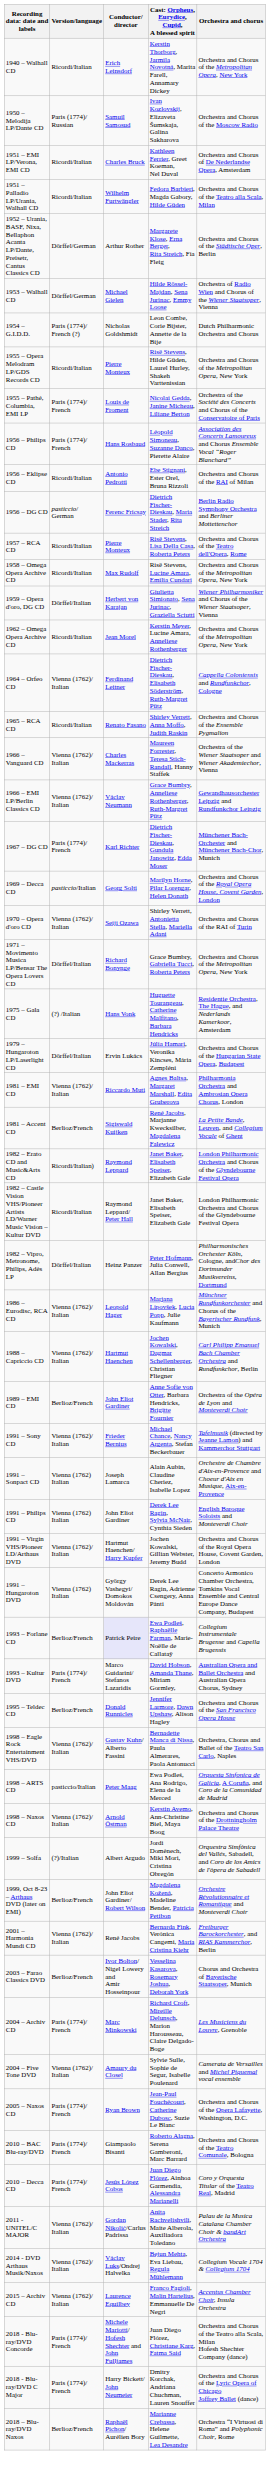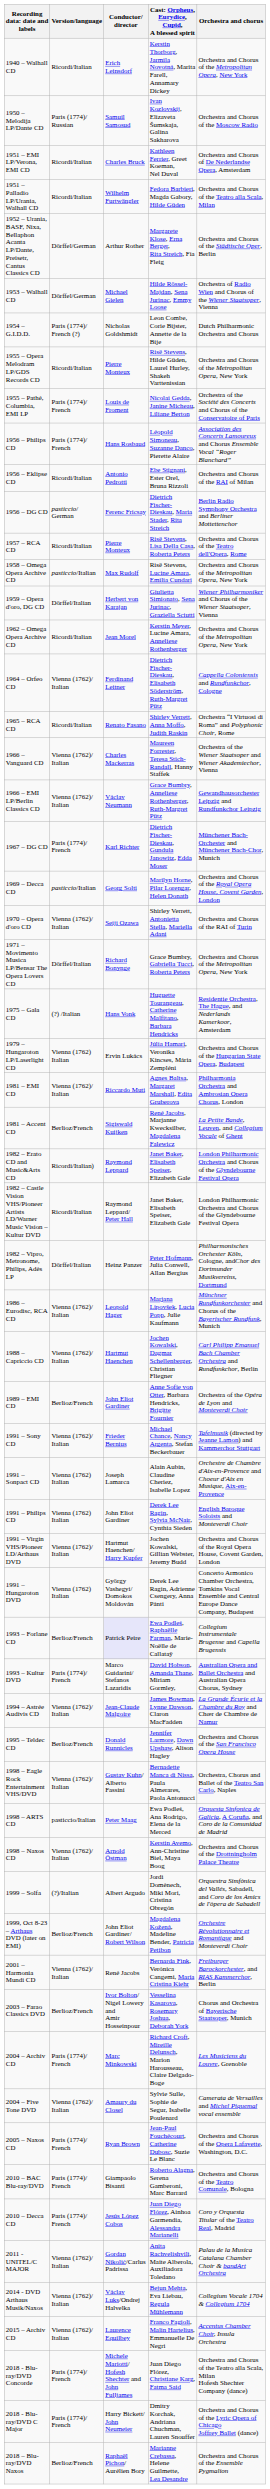(72, 572) Ricordi/Italian -> (74, 572) pasticcio/Italian
(228, 724) Orchestra and Chorus of the Ensemble Pygmalion -> (231, 724) Orchestra “I Virtuosi di Roma” and Polyphonic Choir, Rome
(71, 1056) Dörffel/Italian -> (71, 1056) Vienna (1762) Italian
+ row: (25, 1710)
(231, 2429) Orchestra “I Virtuosi di Roma” and Polyphonic Choir, Rome -> (228, 2463) Orchestra and Chorus of the Ensemble Pygmalion
